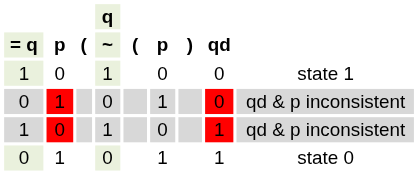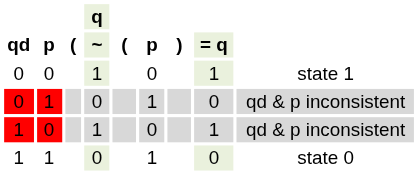columns swapped: (219, 45) <-> (24, 45)
